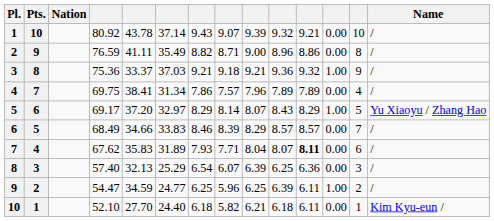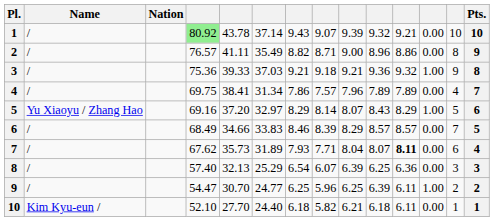columns swapped: (428, 14) <-> (36, 14)
(106, 33) no background -> (203, 33) lightgreen background
(106, 52) 76.59 -> (203, 52) 76.57
(139, 71) 33.37 -> (236, 71) 39.33
(106, 110) 69.17 -> (203, 110) 69.16
(139, 149) 35.83 -> (236, 149) 35.73
(139, 187) 34.59 -> (236, 187) 30.70
